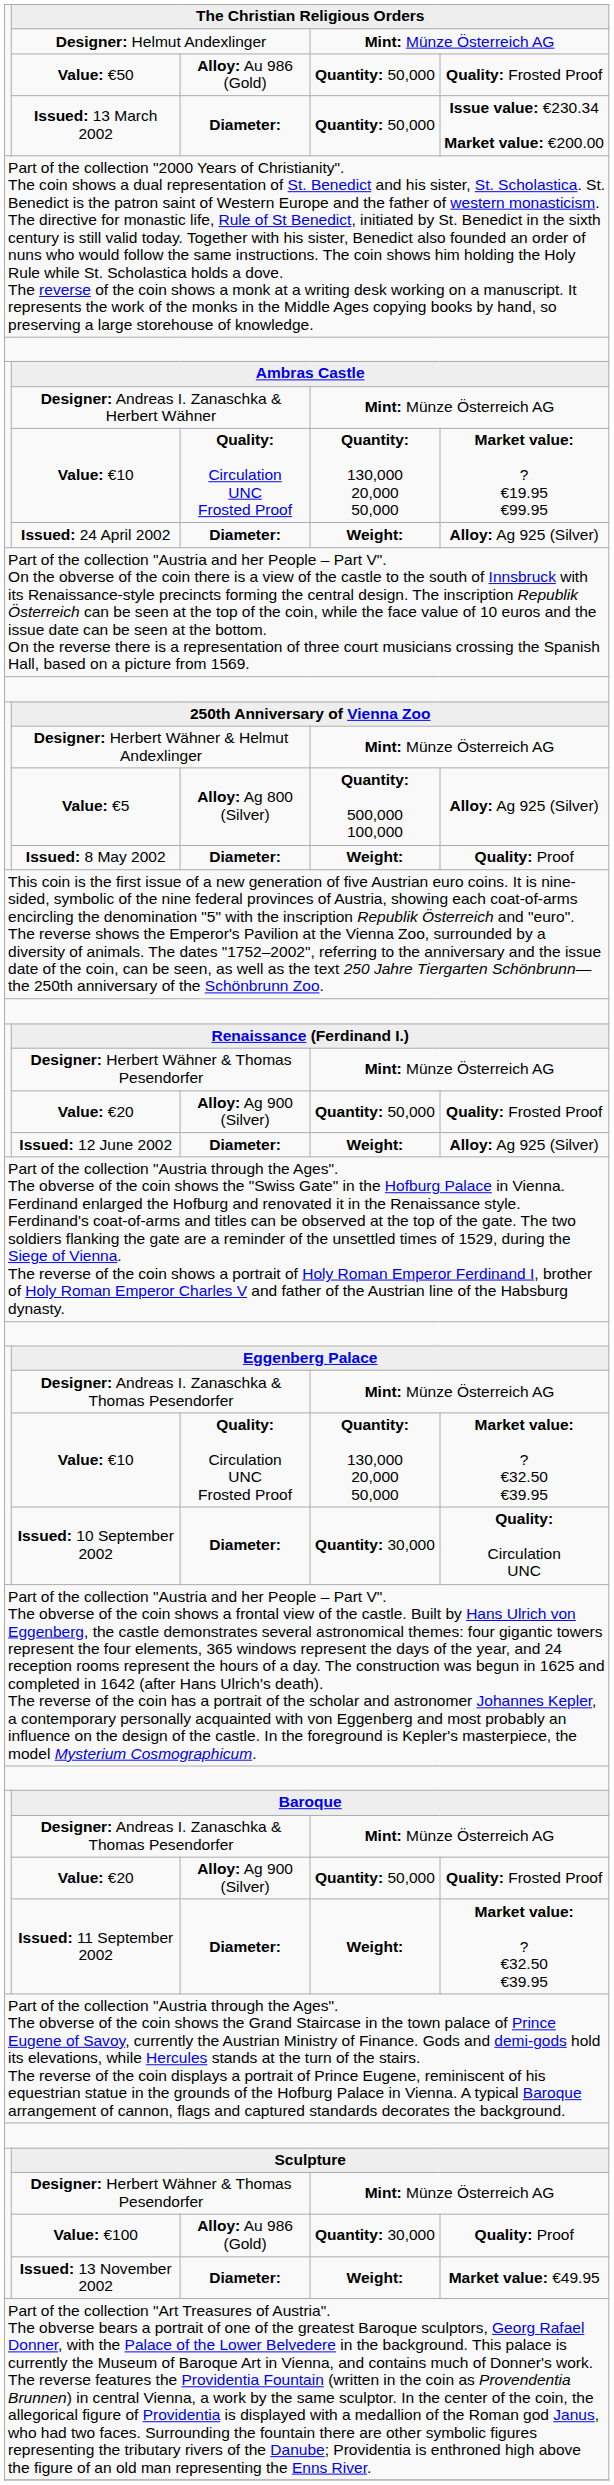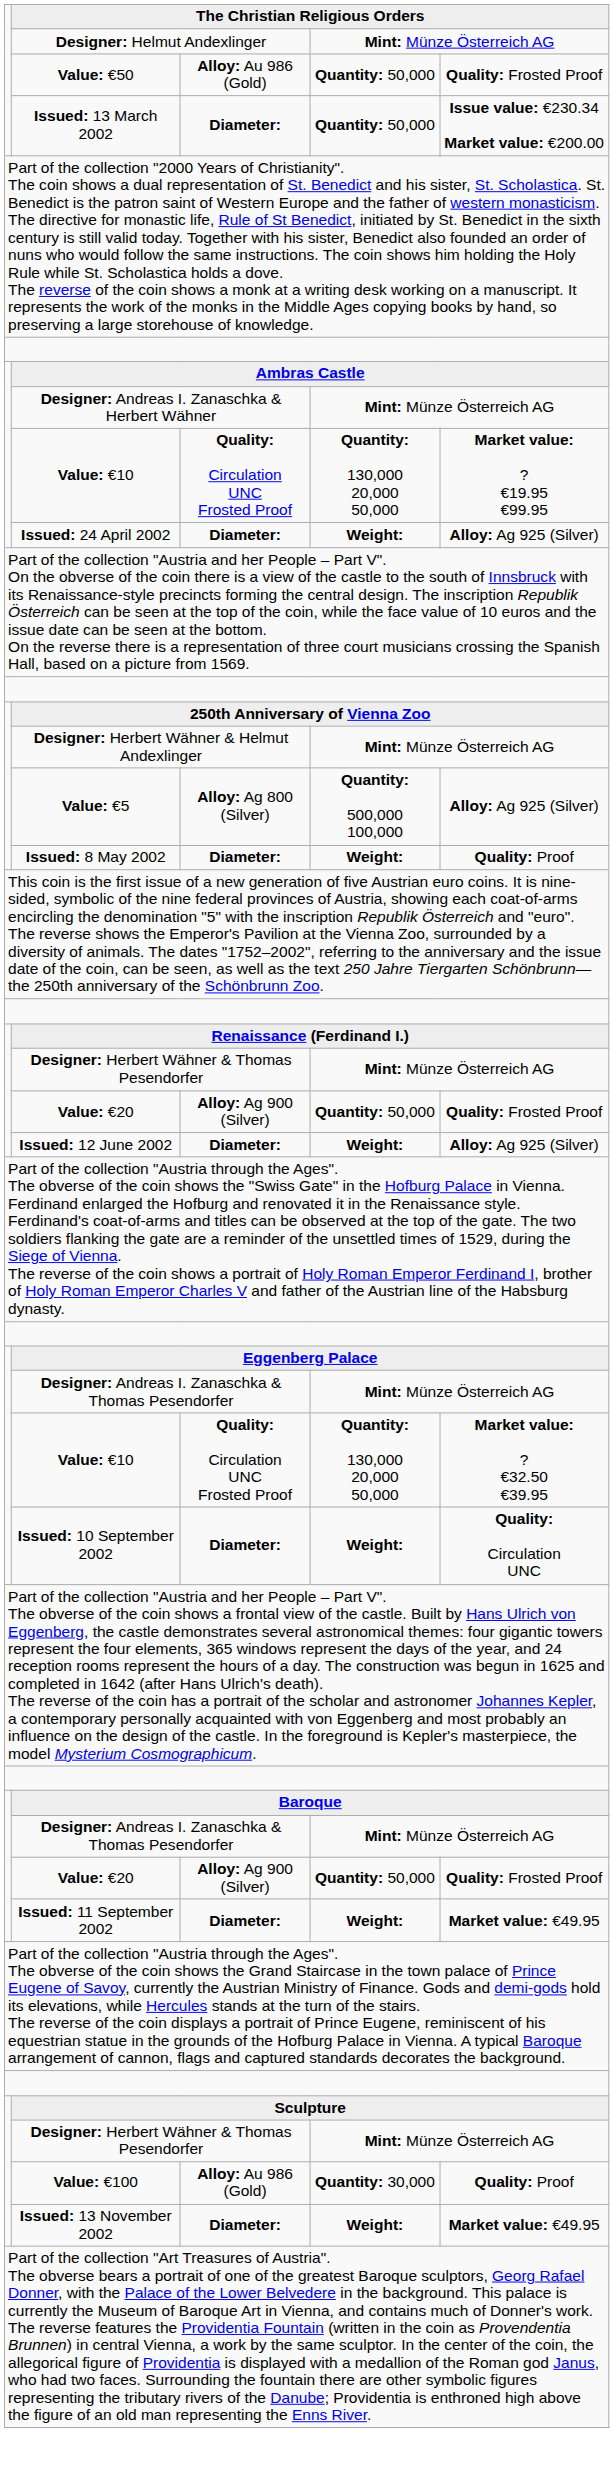(375, 1545) Quantity: 30,000 -> (375, 1545) Weight:
(524, 1946) Market value: ? €32.50 €39.95 -> (524, 1920) Market value: €49.95
